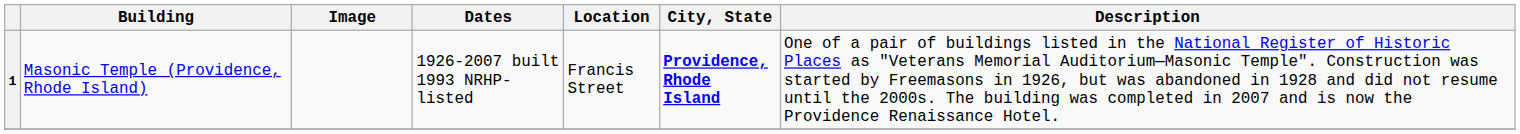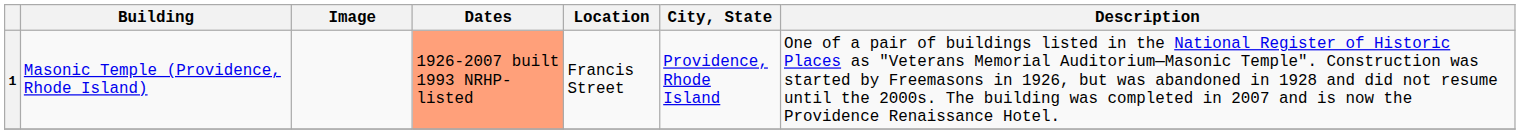(488, 80) no background -> (488, 80) lightsalmon background
(716, 80) bold -> (716, 80) normal
